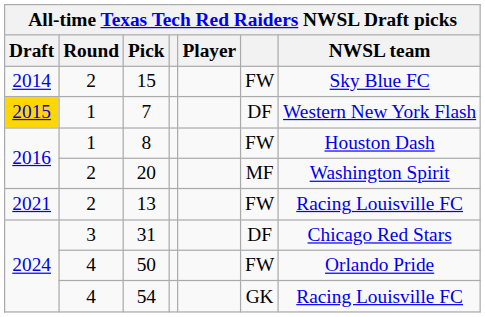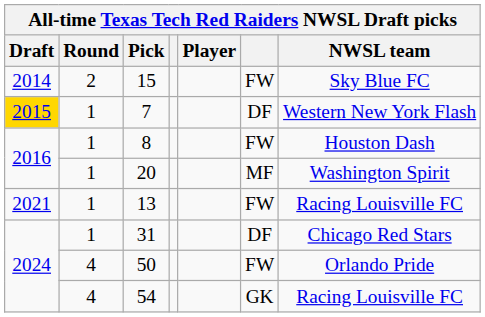(91, 173) 2 -> (91, 173) 1
(91, 204) 2 -> (91, 204) 1
(91, 234) 3 -> (91, 234) 1
